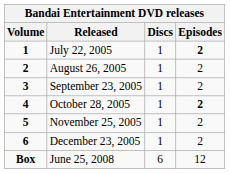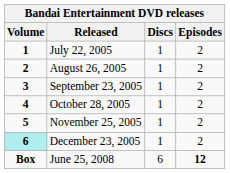(200, 50) bold -> (200, 50) normal
(200, 104) bold -> (200, 104) normal
(26, 141) no background -> (26, 141) paleturquoise background
(200, 159) normal -> (200, 159) bold
